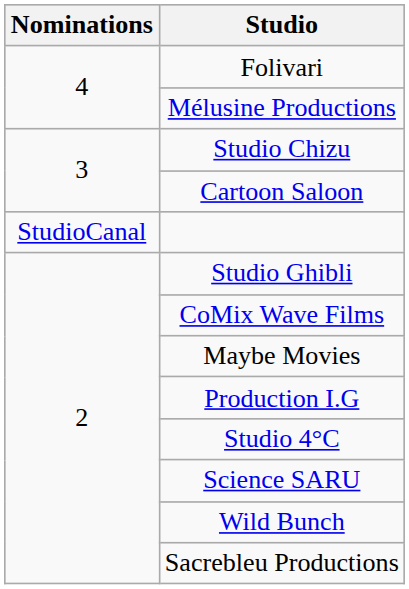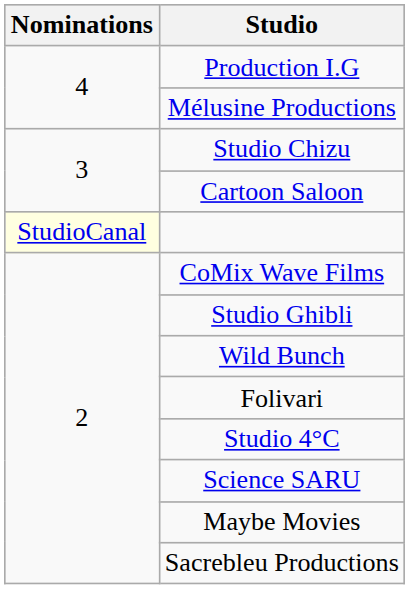(282, 66) Folivari -> (282, 66) Production I.G
(82, 231) no background -> (82, 231) lightyellow background
(282, 273) Studio Ghibli -> (282, 273) CoMix Wave Films
(282, 314) CoMix Wave Films -> (282, 314) Studio Ghibli
(282, 356) Maybe Movies -> (282, 356) Wild Bunch
(282, 397) Production I.G -> (282, 397) Folivari
(282, 521) Wild Bunch -> (282, 521) Maybe Movies
